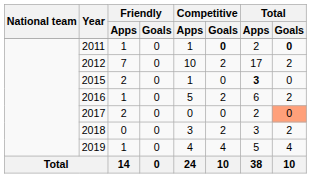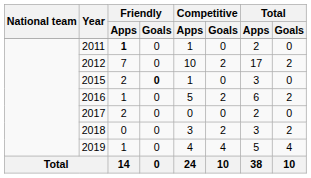(124, 47) normal -> (124, 47) bold
(223, 47) bold -> (223, 47) normal
(289, 47) bold -> (289, 47) normal
(157, 81) normal -> (157, 81) bold
(256, 81) bold -> (256, 81) normal
(289, 114) lightsalmon background -> (289, 114) no background
